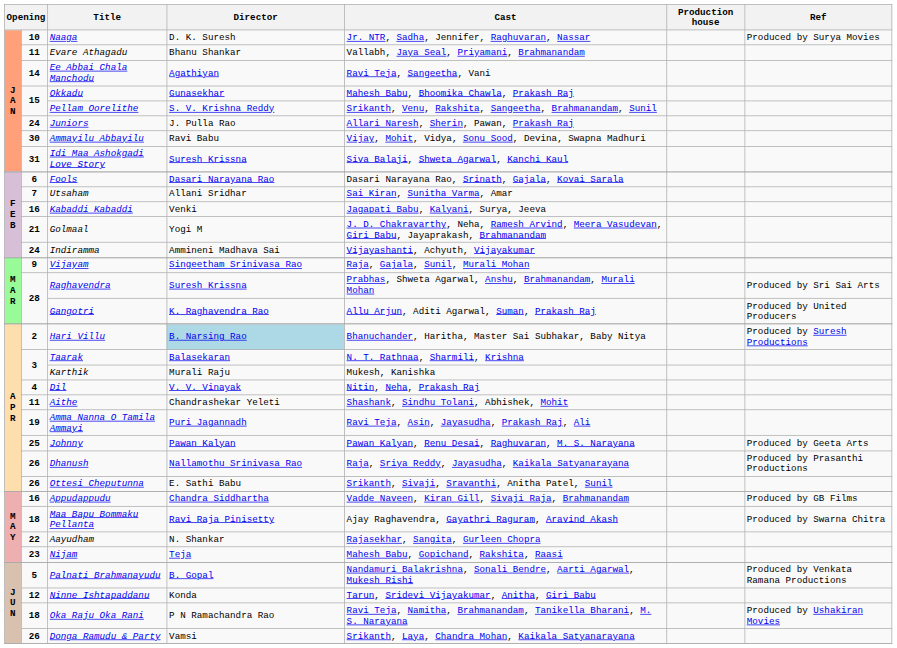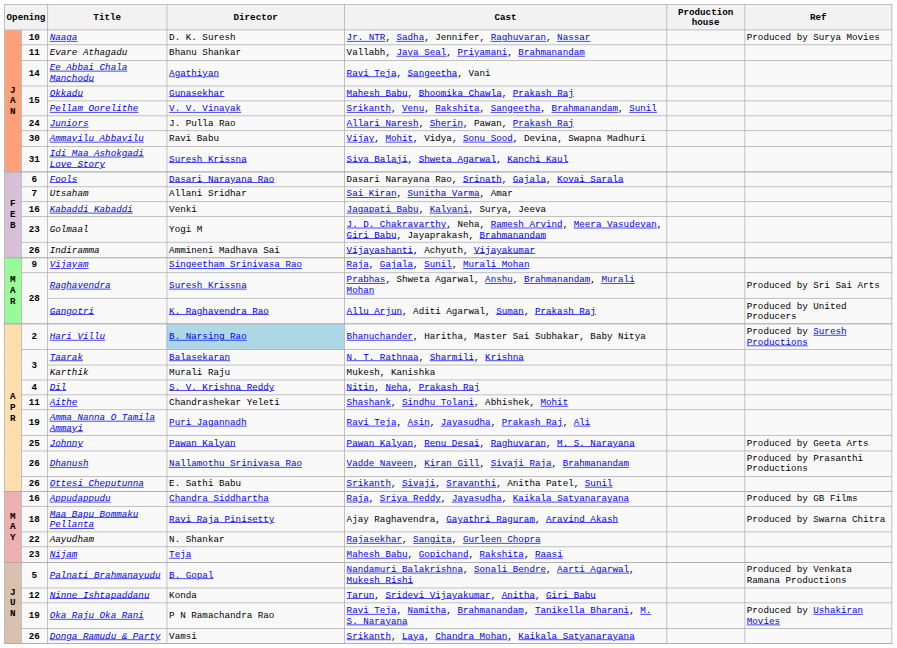(222, 108) S. V. Krishna Reddy -> (205, 108) V. V. Vinayak
(34, 230) 21 -> (34, 230) 23
(34, 250) 24 -> (34, 250) 26
(205, 387) V. V. Vinayak -> (222, 387) S. V. Krishna Reddy
(488, 463) Raja, Sriya Reddy, Jayasudha, Kaikala Satyanarayana -> (488, 463) Vadde Naveen, Kiran Gill, Sivaji Raja, Brahmanandam
(488, 499) Vadde Naveen, Kiran Gill, Sivaji Raja, Brahmanandam -> (488, 499) Raja, Sriya Reddy, Jayasudha, Kaikala Satyanarayana
(34, 616) 18 -> (34, 616) 19
